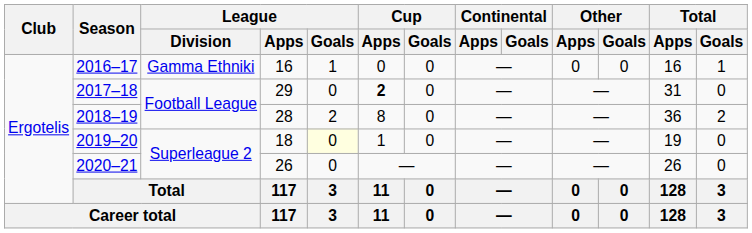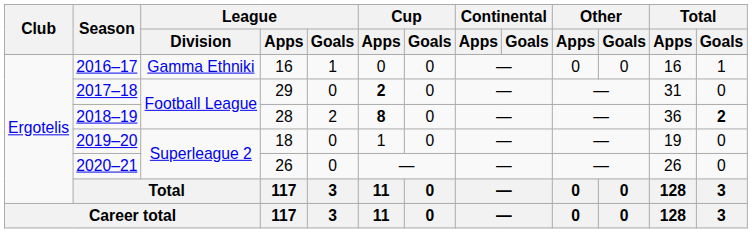(381, 116) normal -> (381, 116) bold
(721, 116) normal -> (721, 116) bold
(333, 141) lightyellow background -> (333, 141) no background
